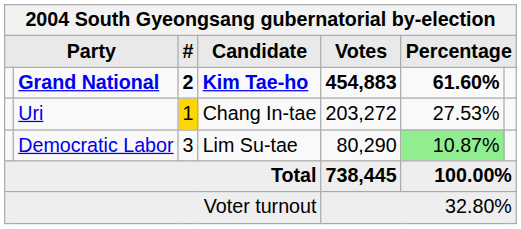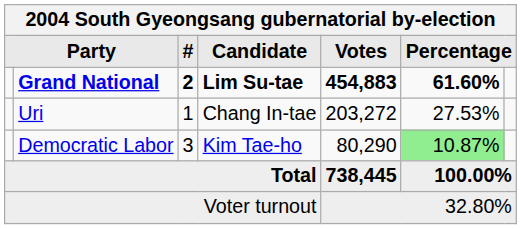(255, 82) Kim Tae-ho -> (253, 82) Lim Su-tae
(188, 113) gold background -> (188, 113) no background
(250, 144) Lim Su-tae -> (252, 144) Kim Tae-ho
